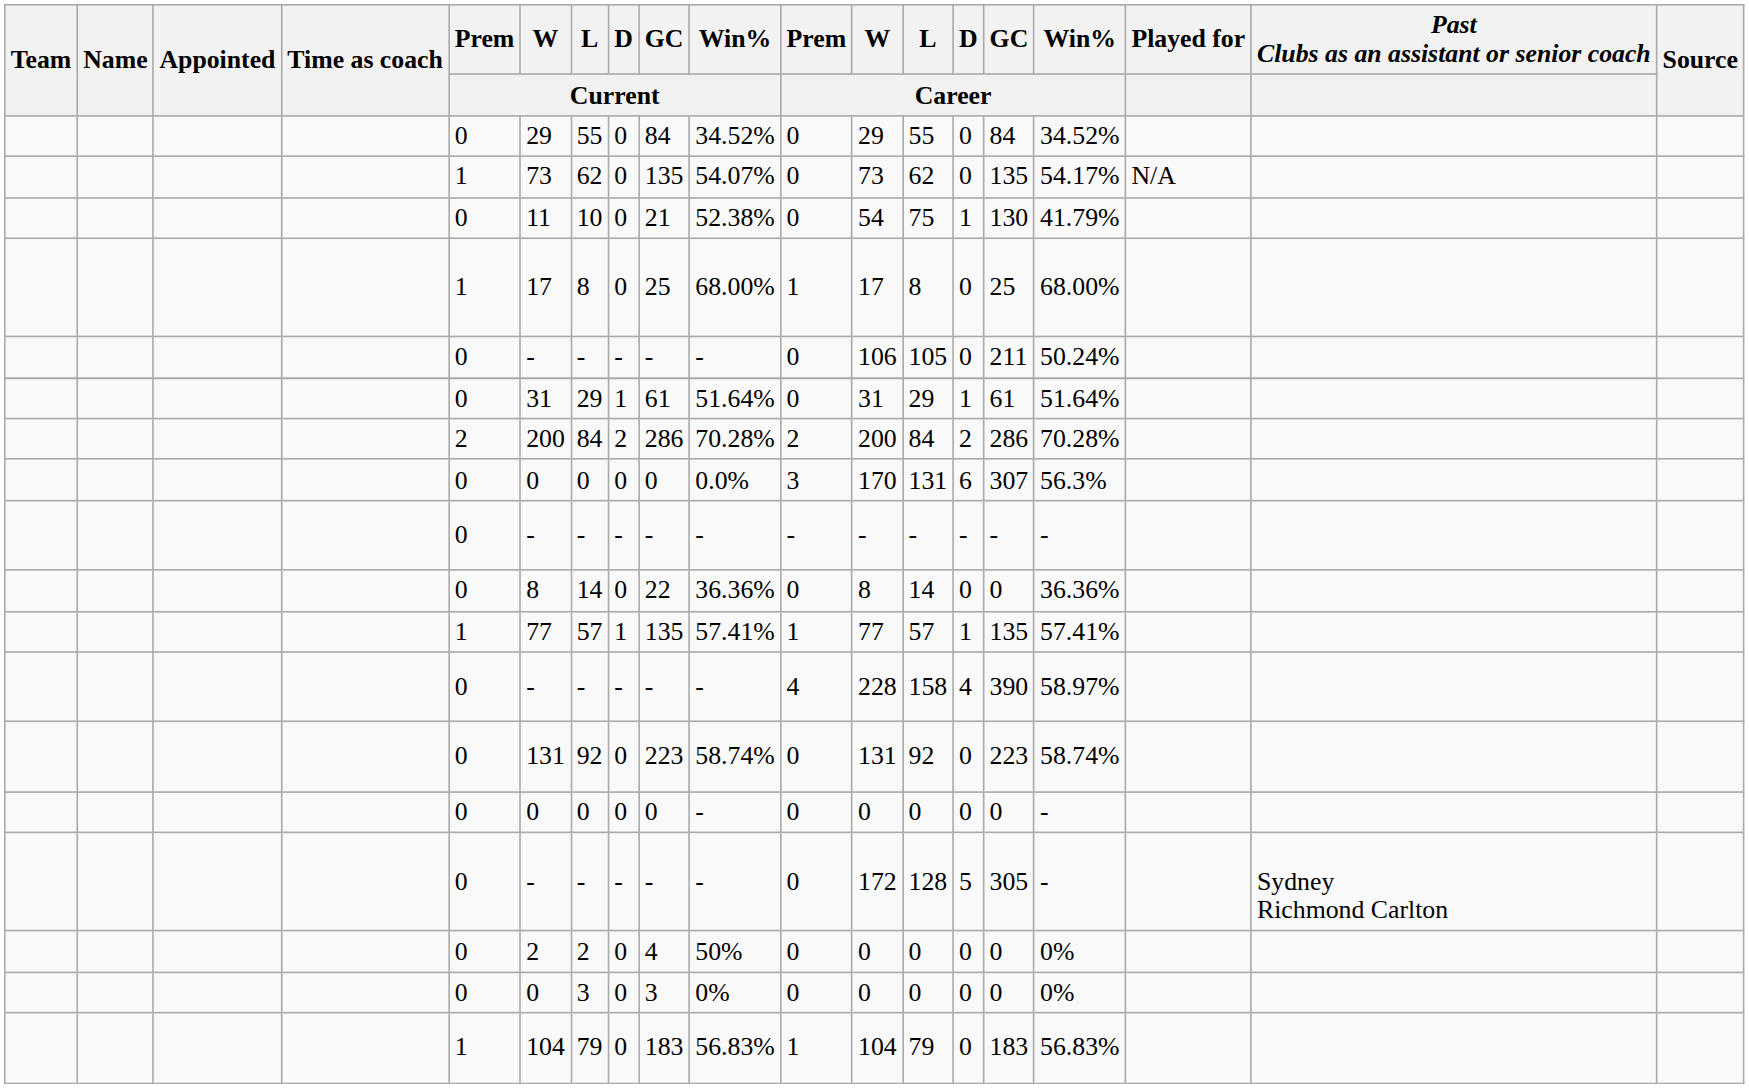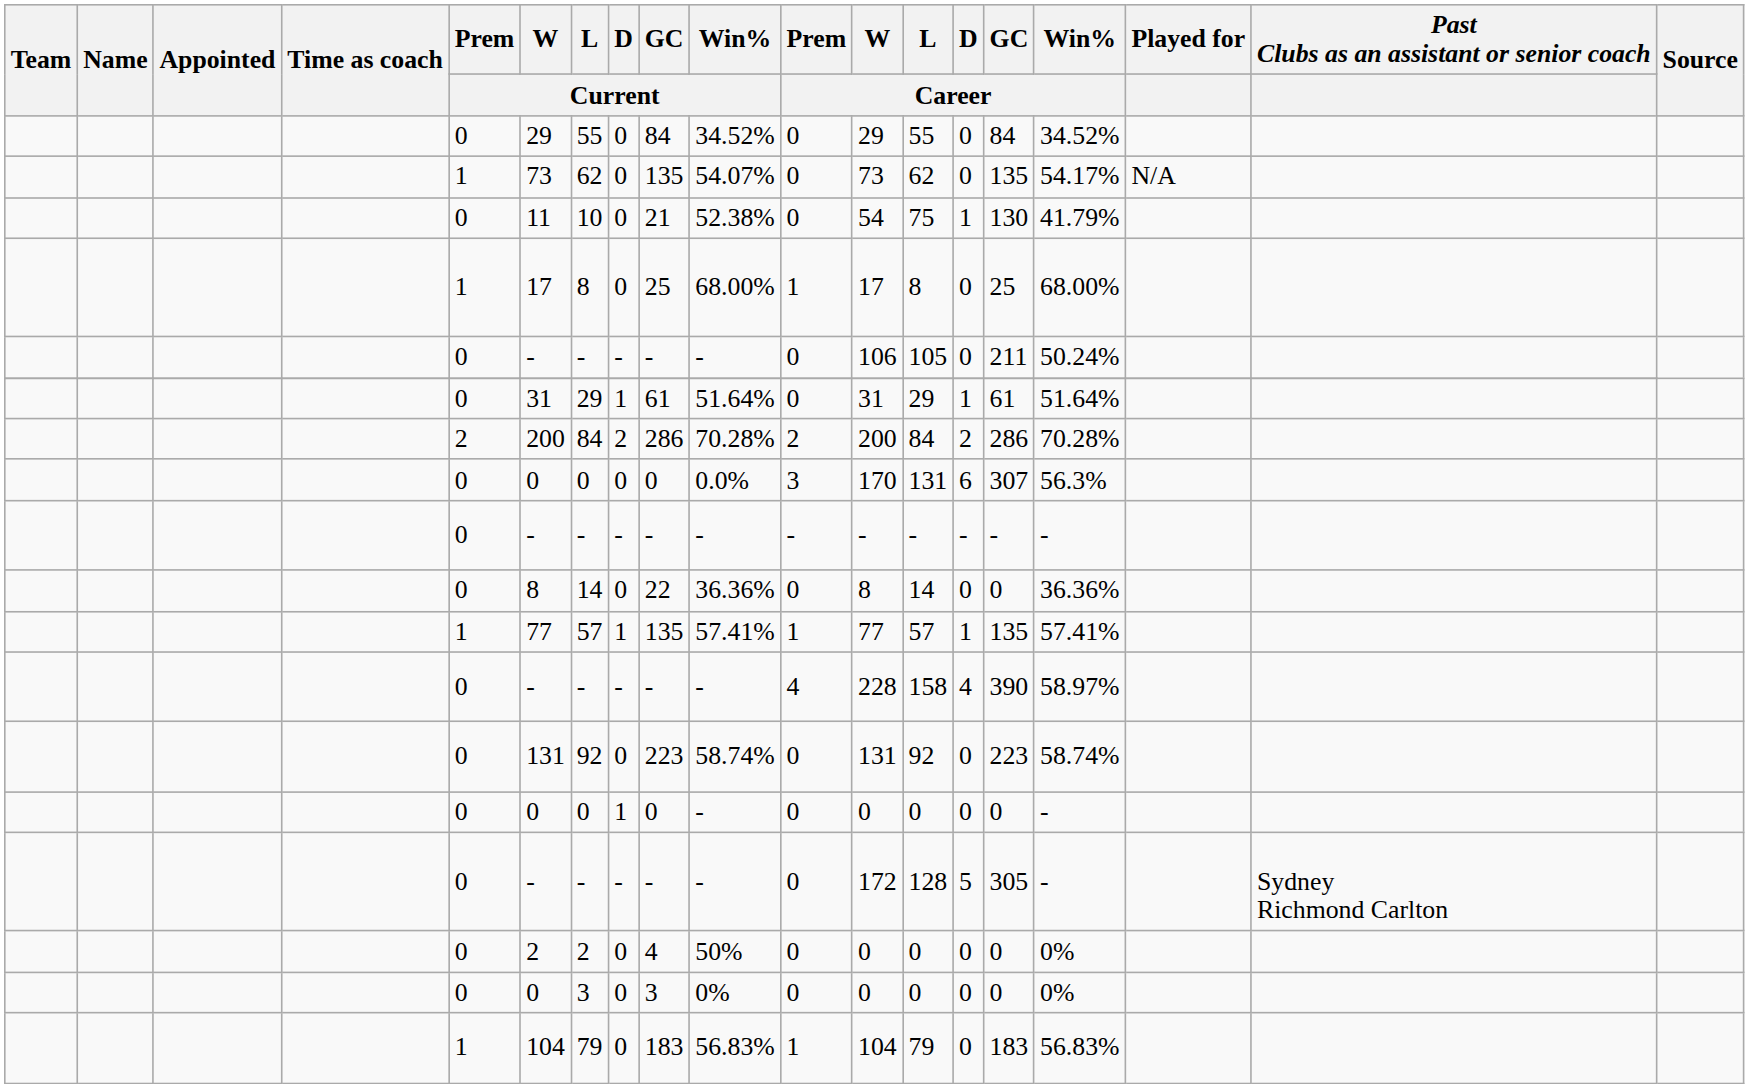(621, 811) 0 -> (621, 811) 1
